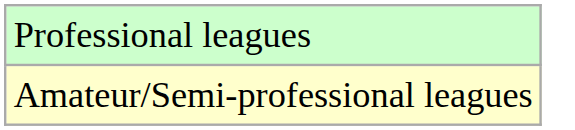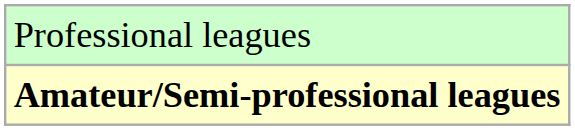(273, 94) normal -> (287, 94) bold
